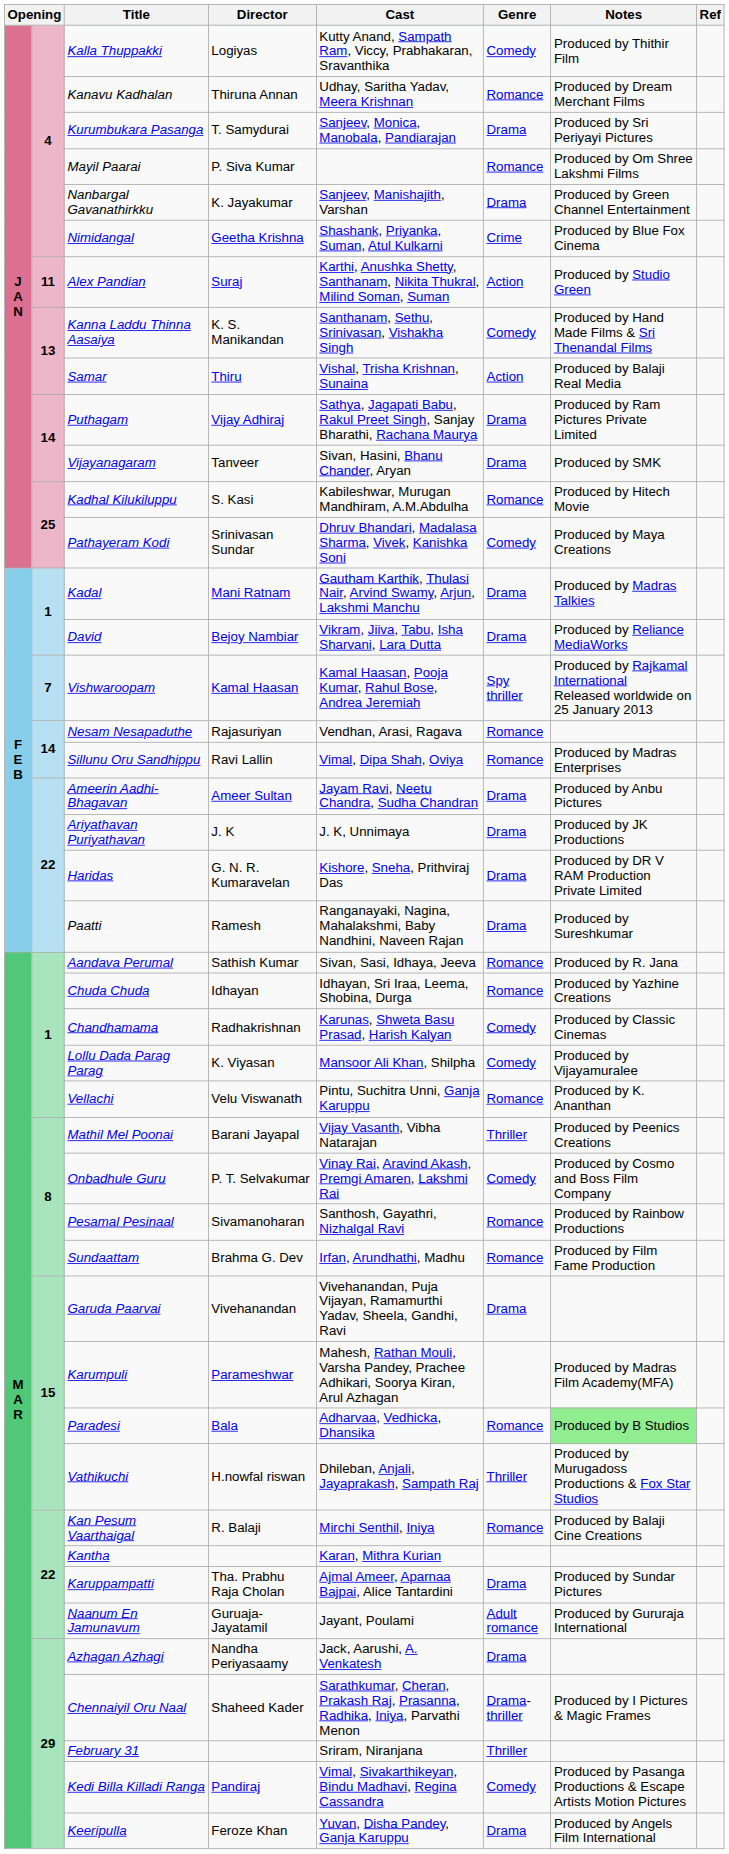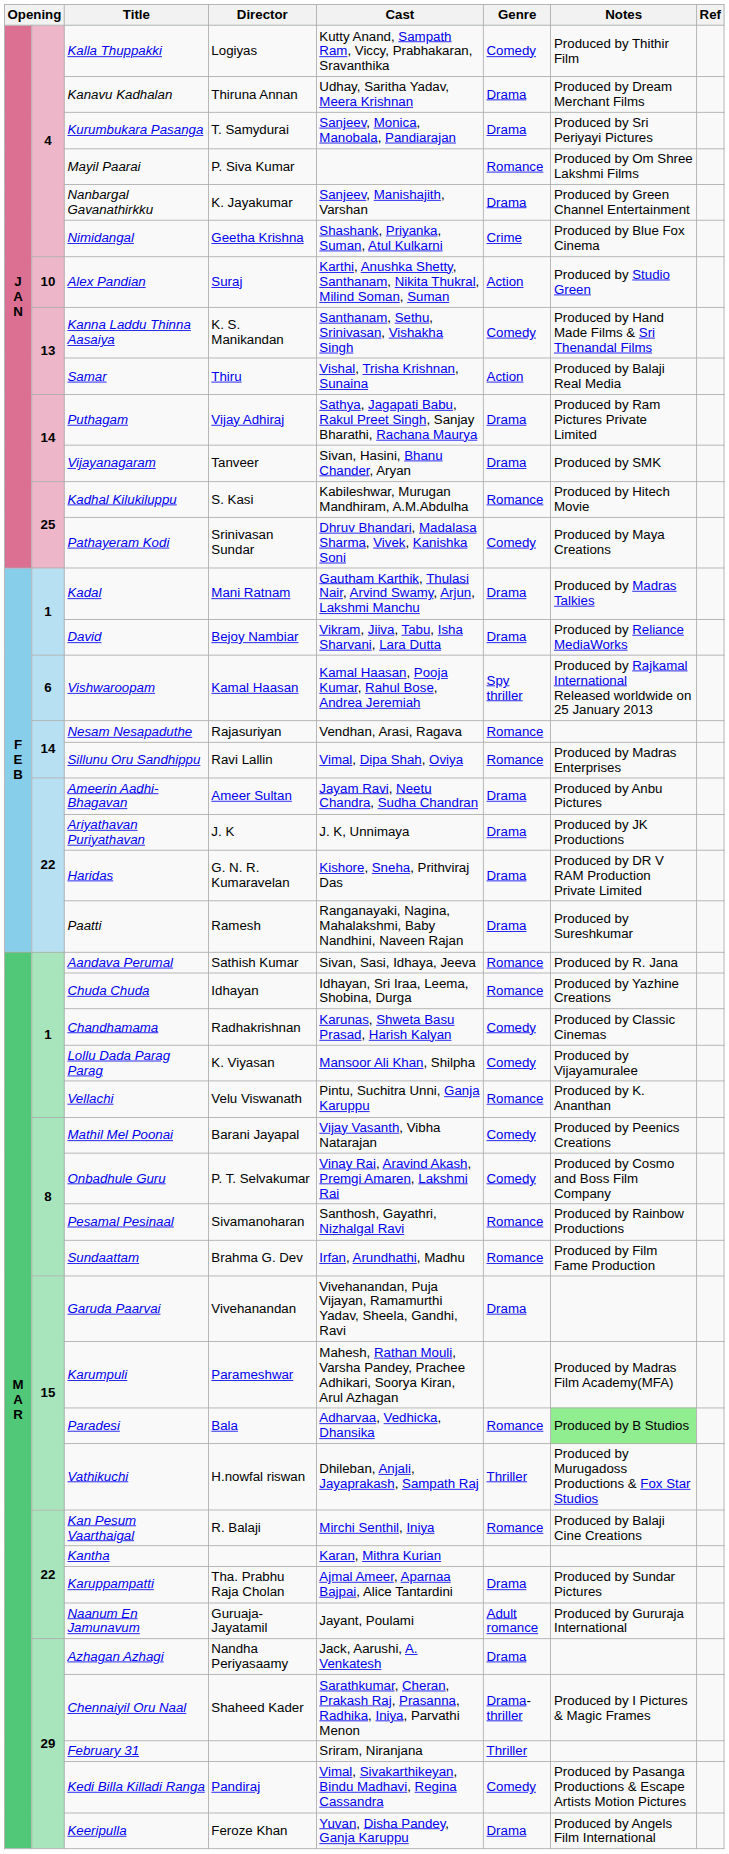(515, 94) Romance -> (506, 94) Drama
(48, 281) 11 -> (48, 281) 10
(48, 688) 7 -> (48, 688) 6
(507, 1135) Thriller -> (511, 1135) Comedy
